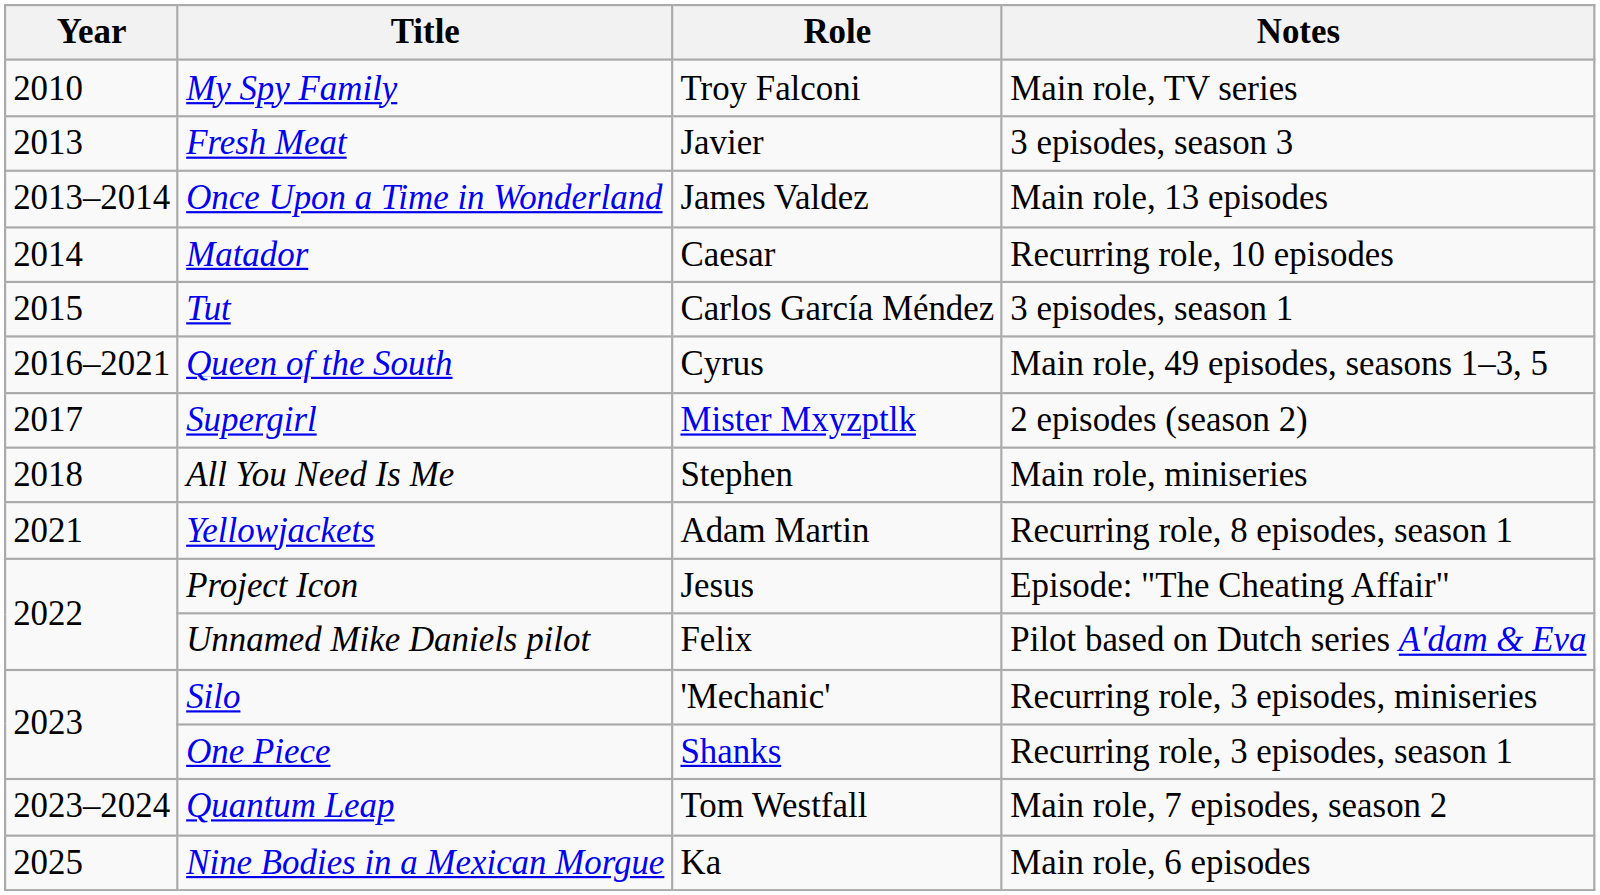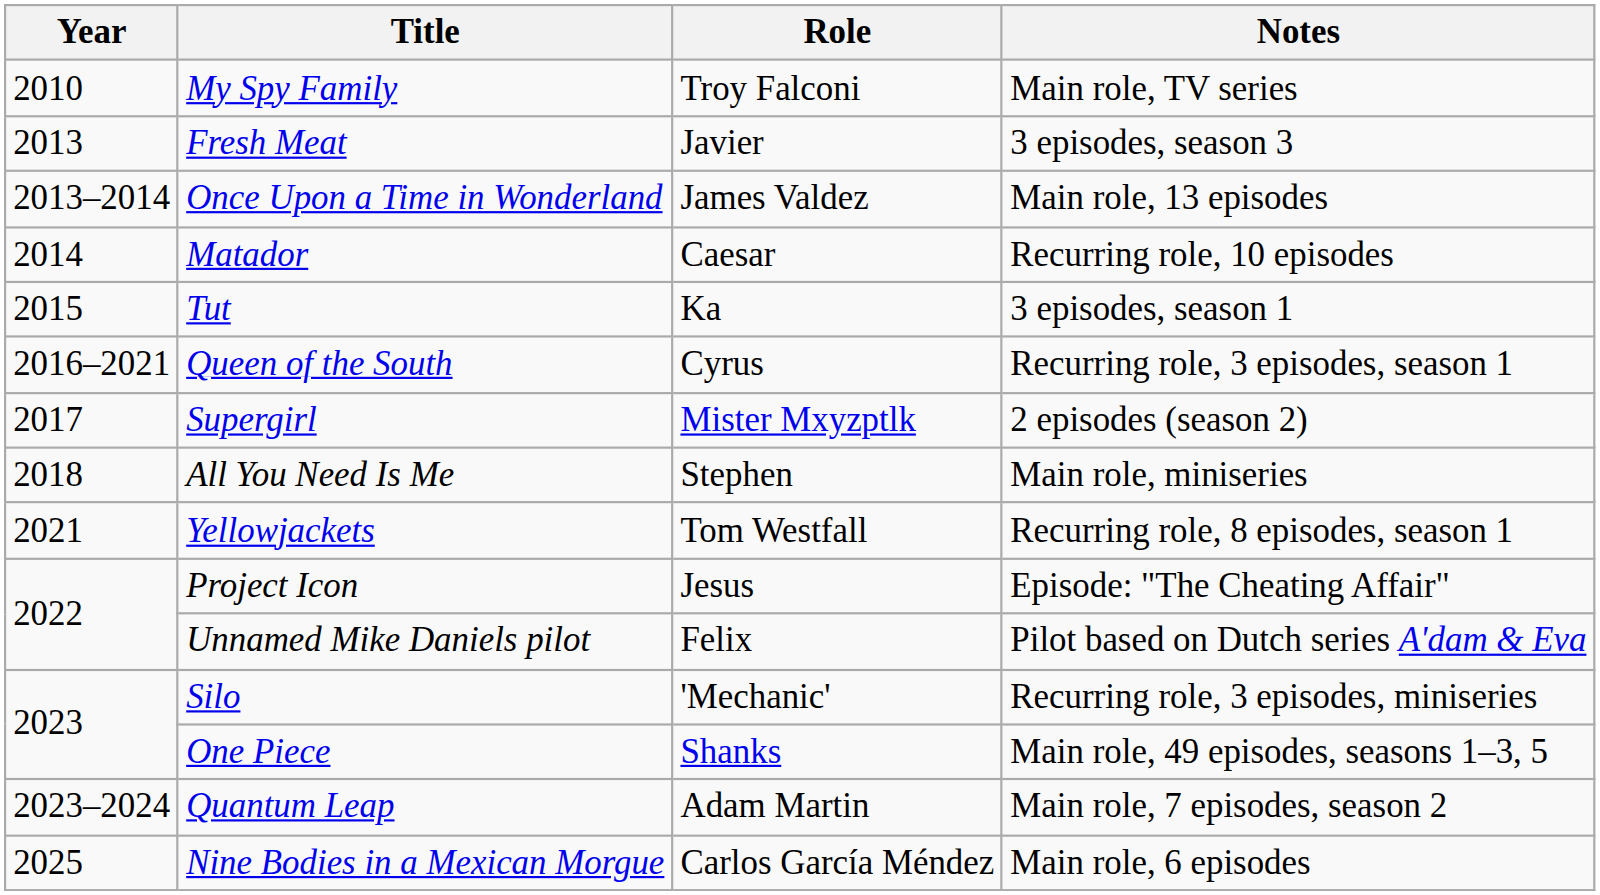(837, 308) Carlos García Méndez -> (701, 308) Ka
(1279, 364) Main role, 49 episodes, seasons 1–3, 5 -> (1262, 364) Recurring role, 3 episodes, season 1
(775, 530) Adam Martin -> (774, 530) Tom Westfall
(1262, 751) Recurring role, 3 episodes, season 1 -> (1279, 751) Main role, 49 episodes, seasons 1–3, 5
(774, 806) Tom Westfall -> (775, 806) Adam Martin
(701, 861) Ka -> (837, 861) Carlos García Méndez
